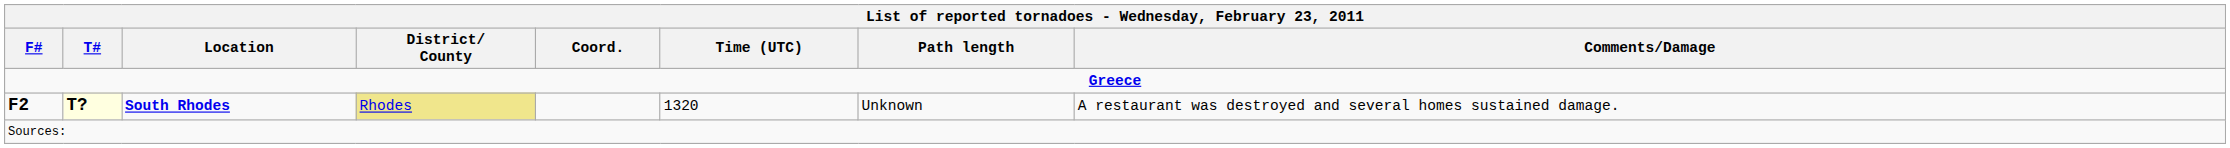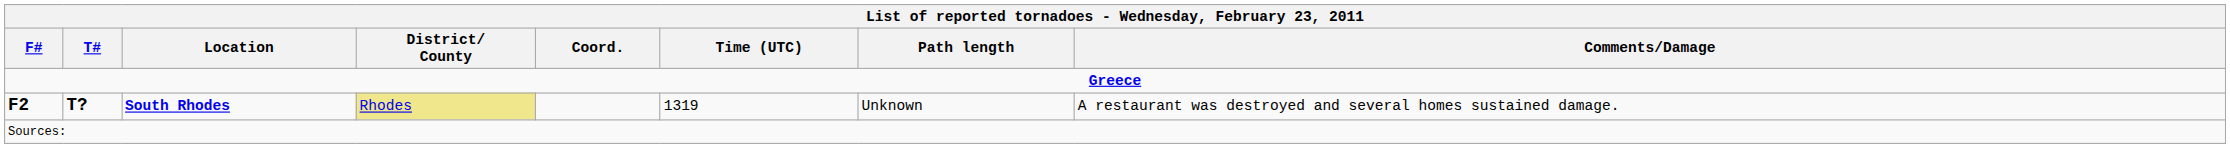(77, 106) lightyellow background -> (77, 106) no background
(681, 106) 1320 -> (681, 106) 1319
